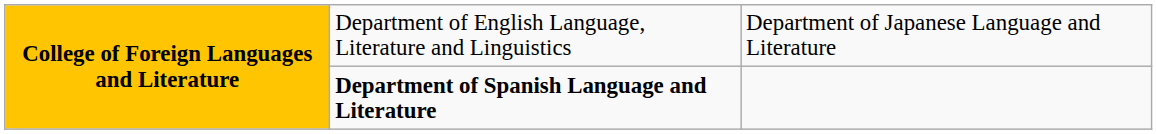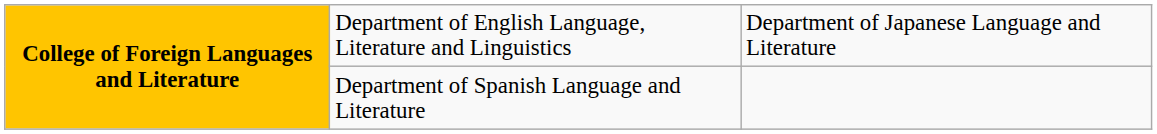(521, 97) bold -> (508, 97) normal
